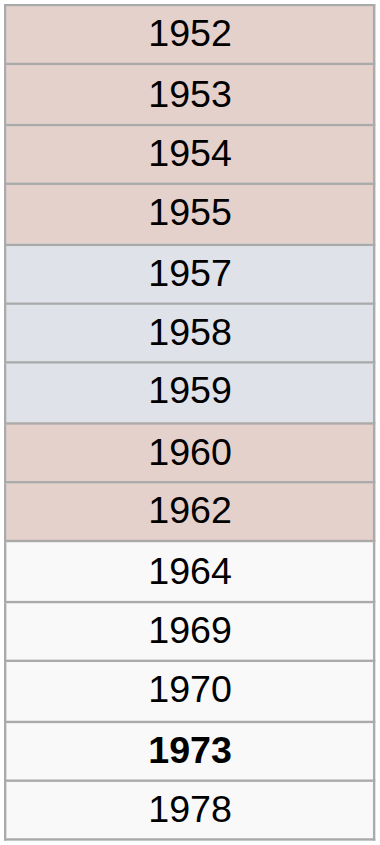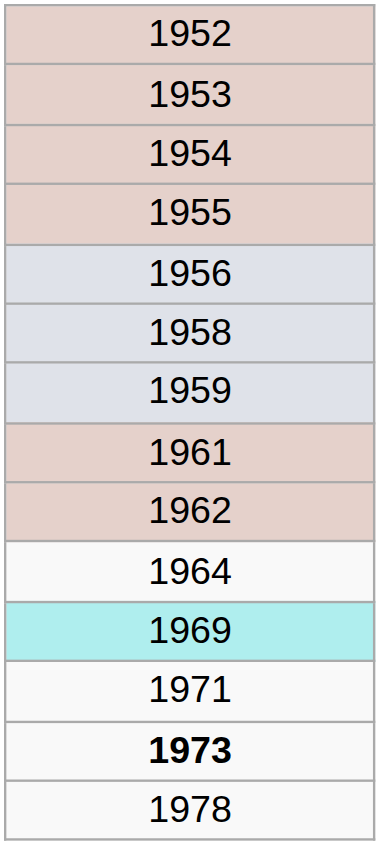(190, 272) 1957 -> (190, 272) 1956
(190, 451) 1960 -> (190, 451) 1961
(190, 630) no background -> (190, 630) paleturquoise background
(190, 690) 1970 -> (190, 690) 1971
